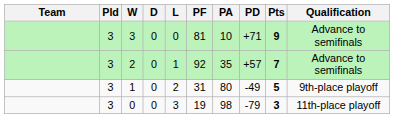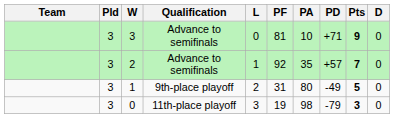columns swapped: (154, 13) <-> (338, 13)
